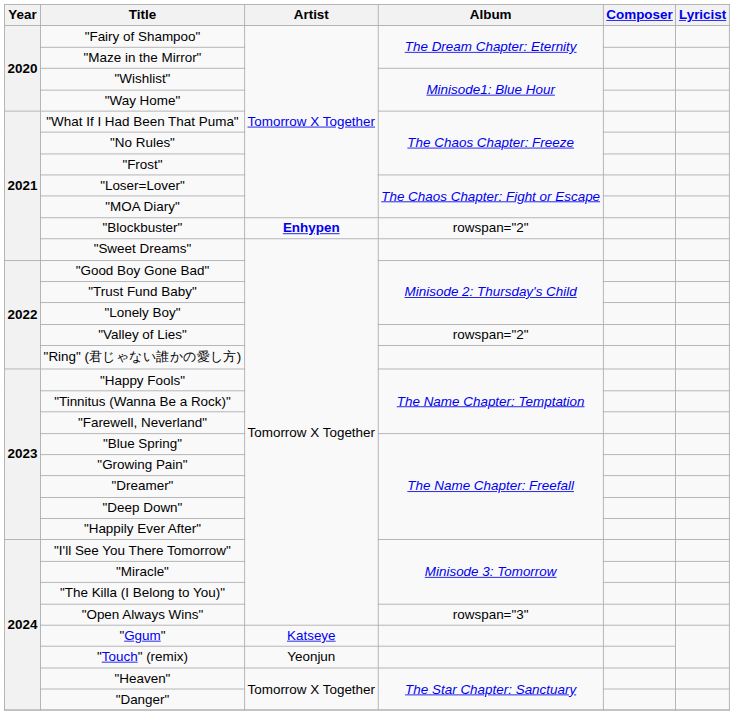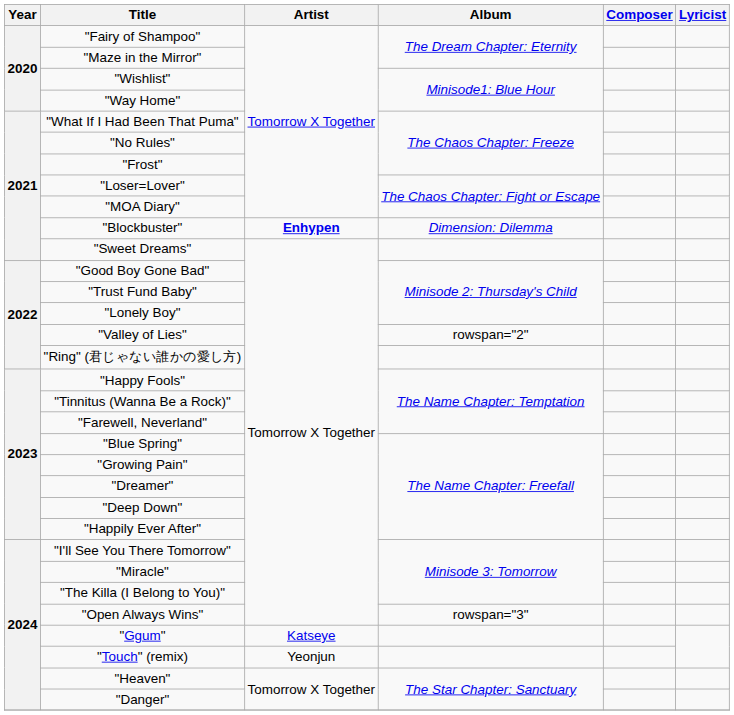(491, 228) rowspan="2" -> (491, 228) Dimension: Dilemma
